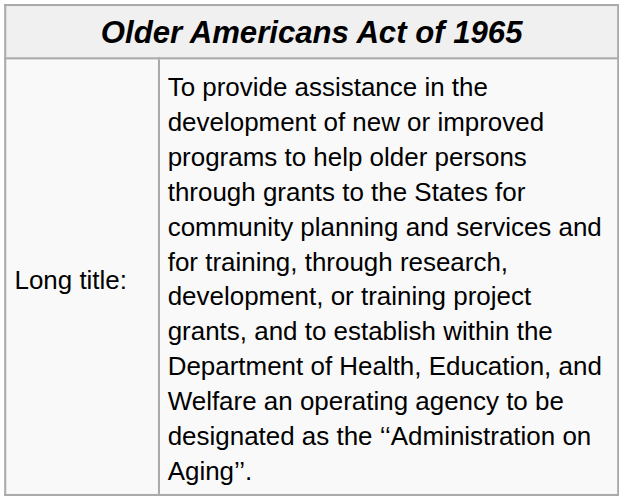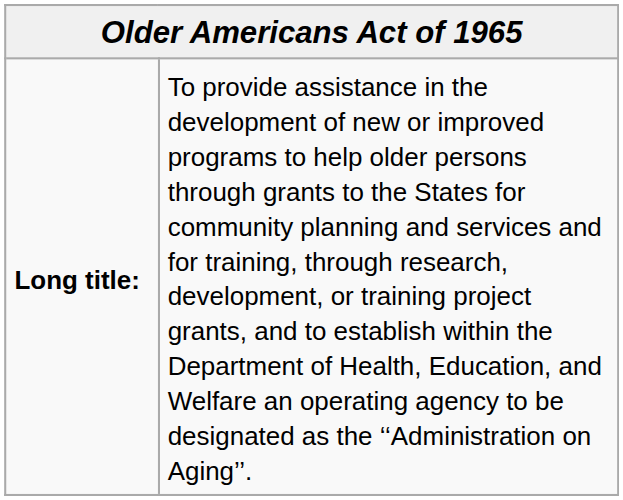(71, 280) normal -> (77, 277) bold
